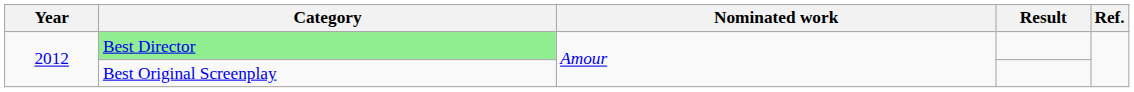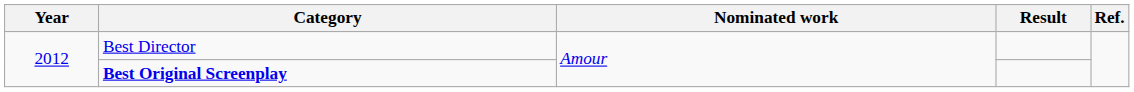(149, 45) lightgreen background -> (149, 45) no background
(190, 73) normal -> (195, 73) bold
